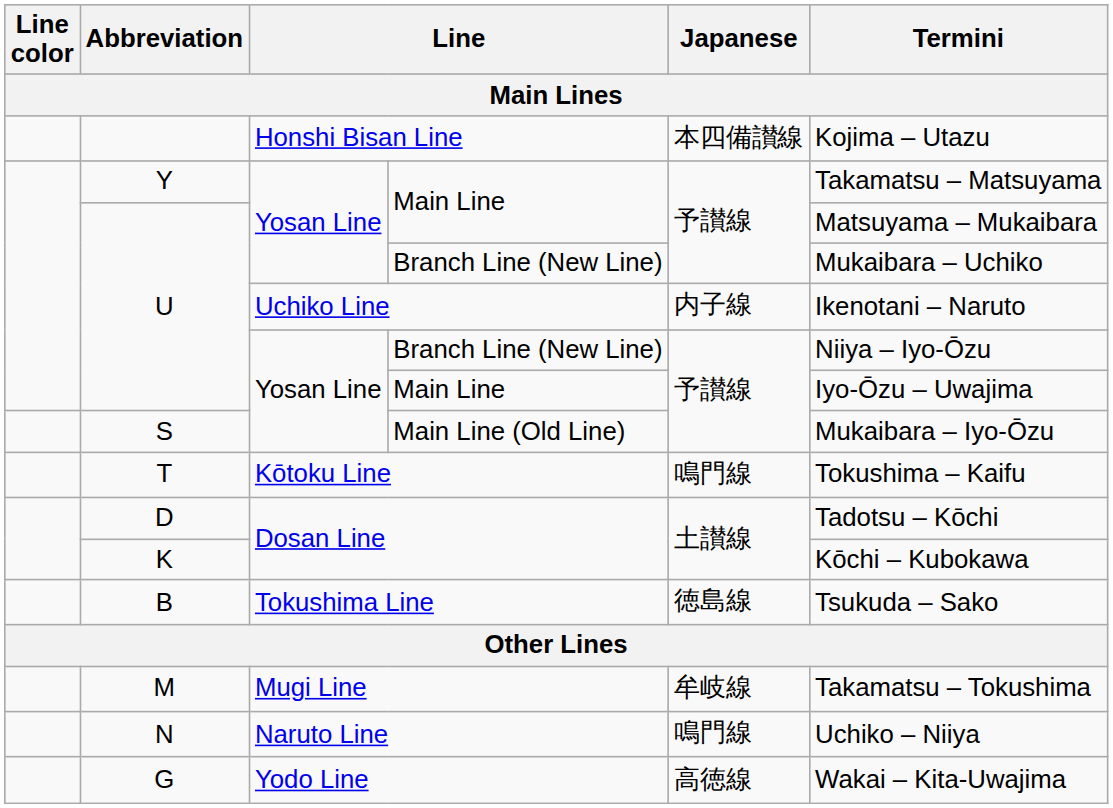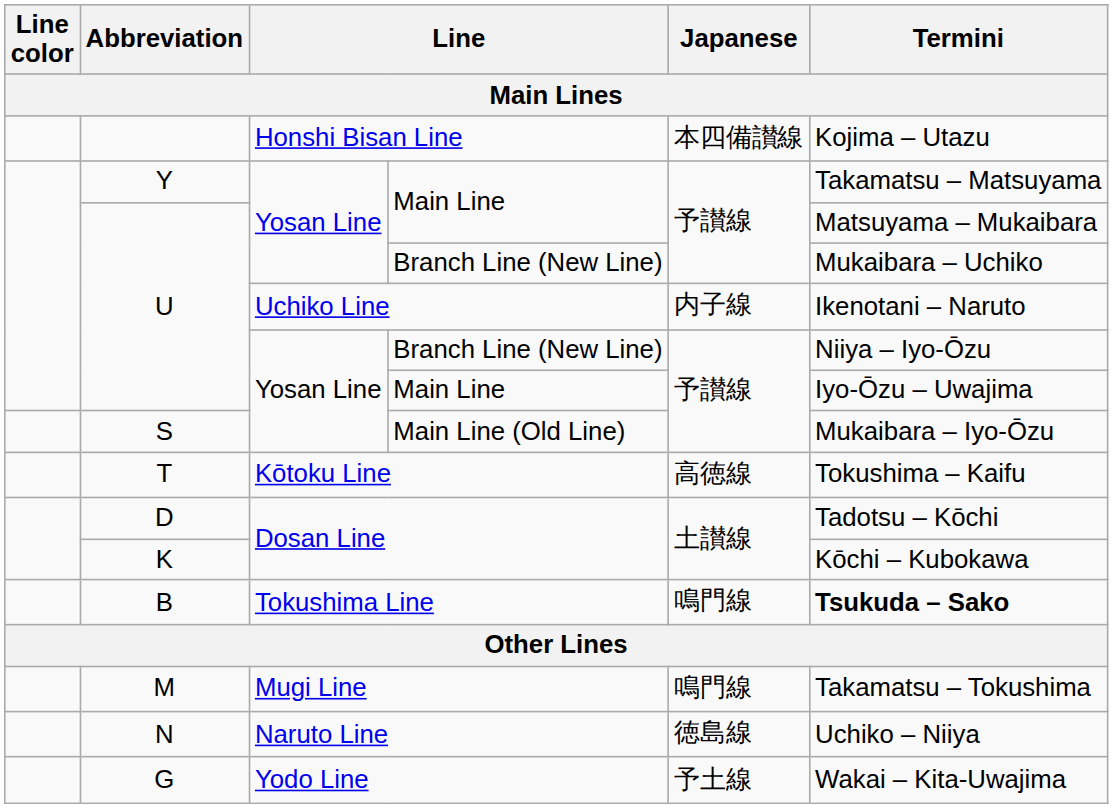(713, 473) 鳴門線 -> (713, 473) 高徳線
(713, 601) 徳島線 -> (713, 601) 鳴門線
(907, 601) normal -> (912, 601) bold
(713, 687) 牟岐線 -> (713, 687) 鳴門線
(713, 733) 鳴門線 -> (713, 733) 徳島線
(713, 779) 高徳線 -> (713, 779) 予土線
